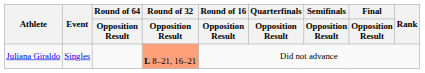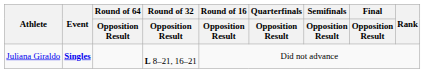(77, 56) normal -> (78, 56) bold
(170, 61) lightsalmon background -> (171, 61) no background
